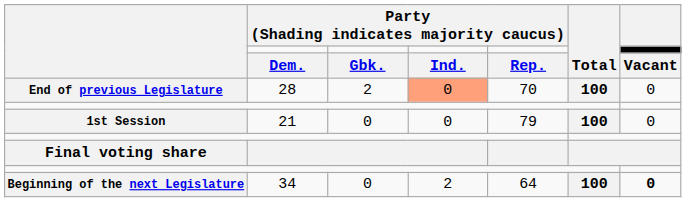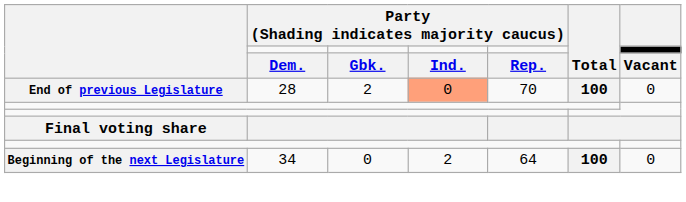- row: (126, 121)
(651, 184) bold -> (651, 160) normal
